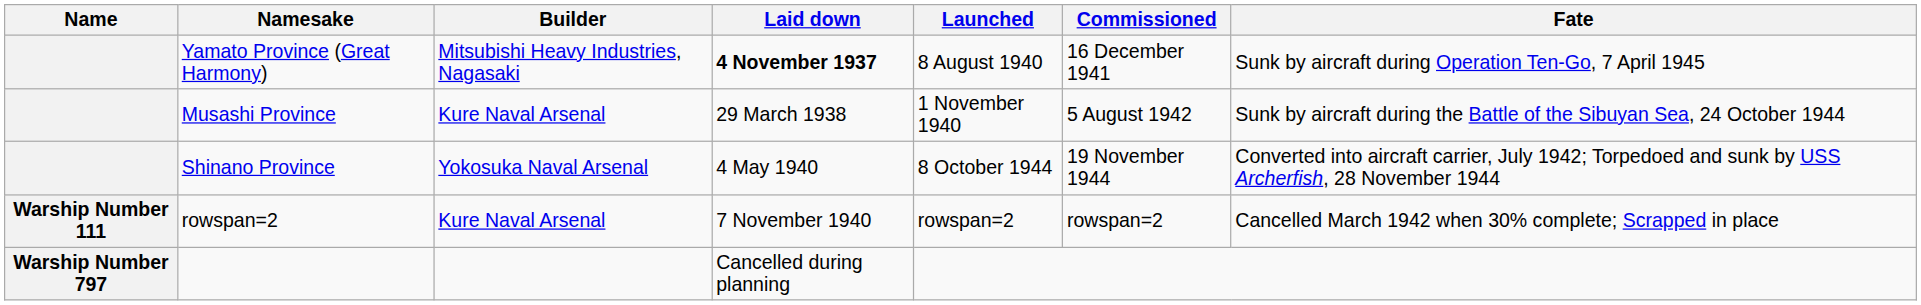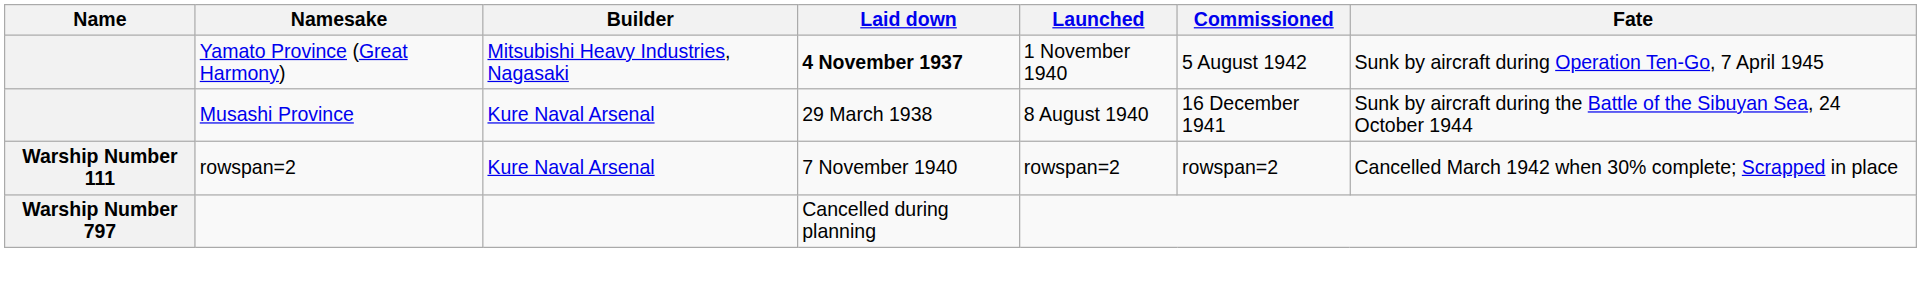(980, 61) 8 August 1940 -> (1077, 61) 1 November 1940
(1126, 61) 16 December 1941 -> (1244, 61) 5 August 1942
(971, 114) 1 November 1940 -> (1086, 114) 8 August 1940
(1129, 114) 5 August 1942 -> (1241, 114) 16 December 1941
- row: (258, 167)
